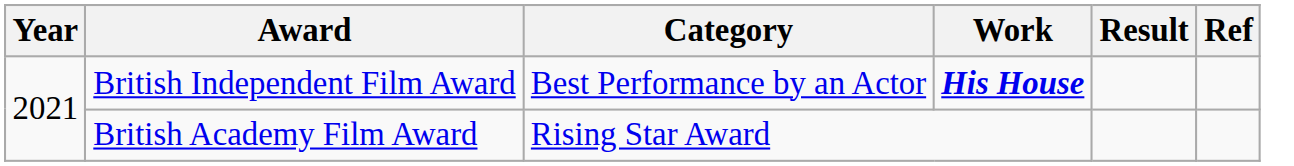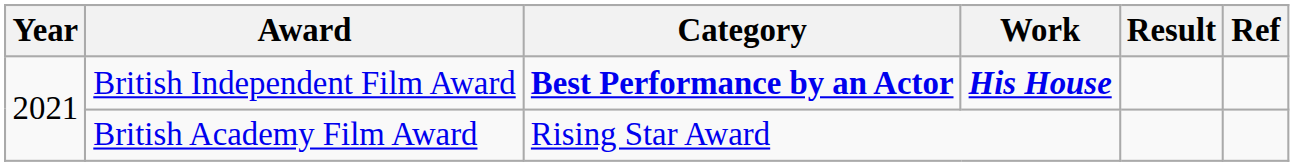(728, 82) normal -> (742, 82) bold
